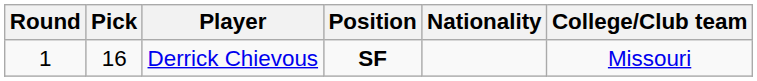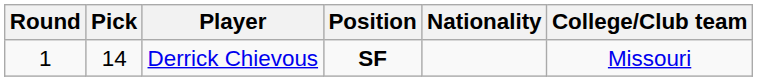(114, 57) 16 -> (114, 57) 14
